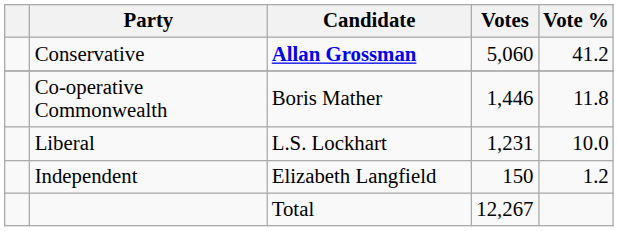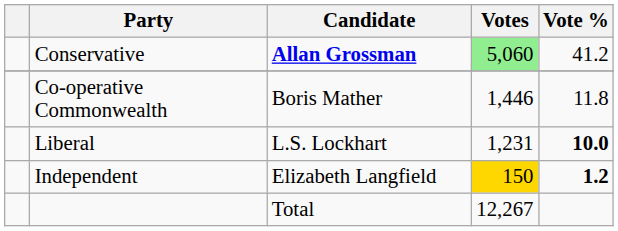(510, 53) no background -> (510, 53) lightgreen background
(591, 143) normal -> (591, 143) bold
(518, 176) no background -> (518, 176) gold background
(596, 176) normal -> (596, 176) bold
